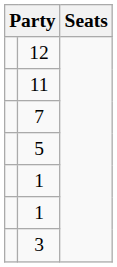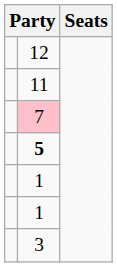(39, 116) no background -> (39, 116) pink background
(39, 149) normal -> (39, 149) bold
